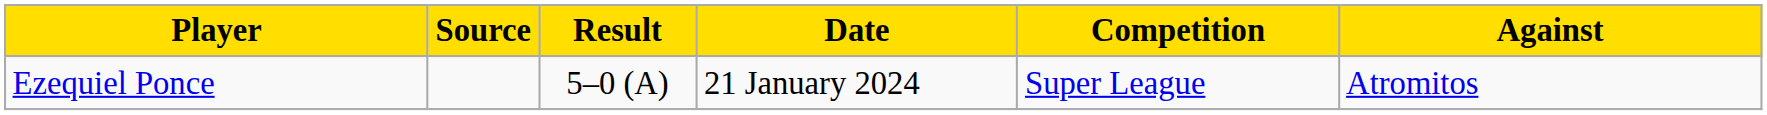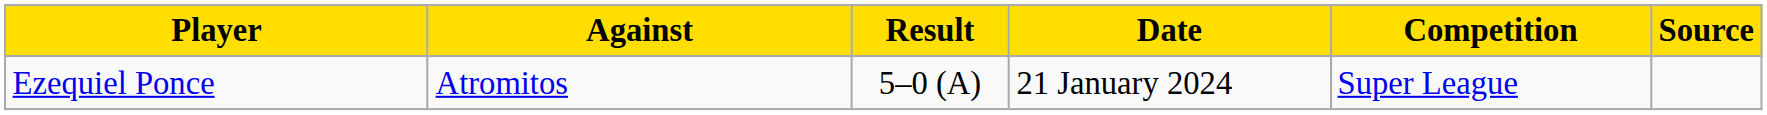columns swapped: (1550, 30) <-> (483, 30)
